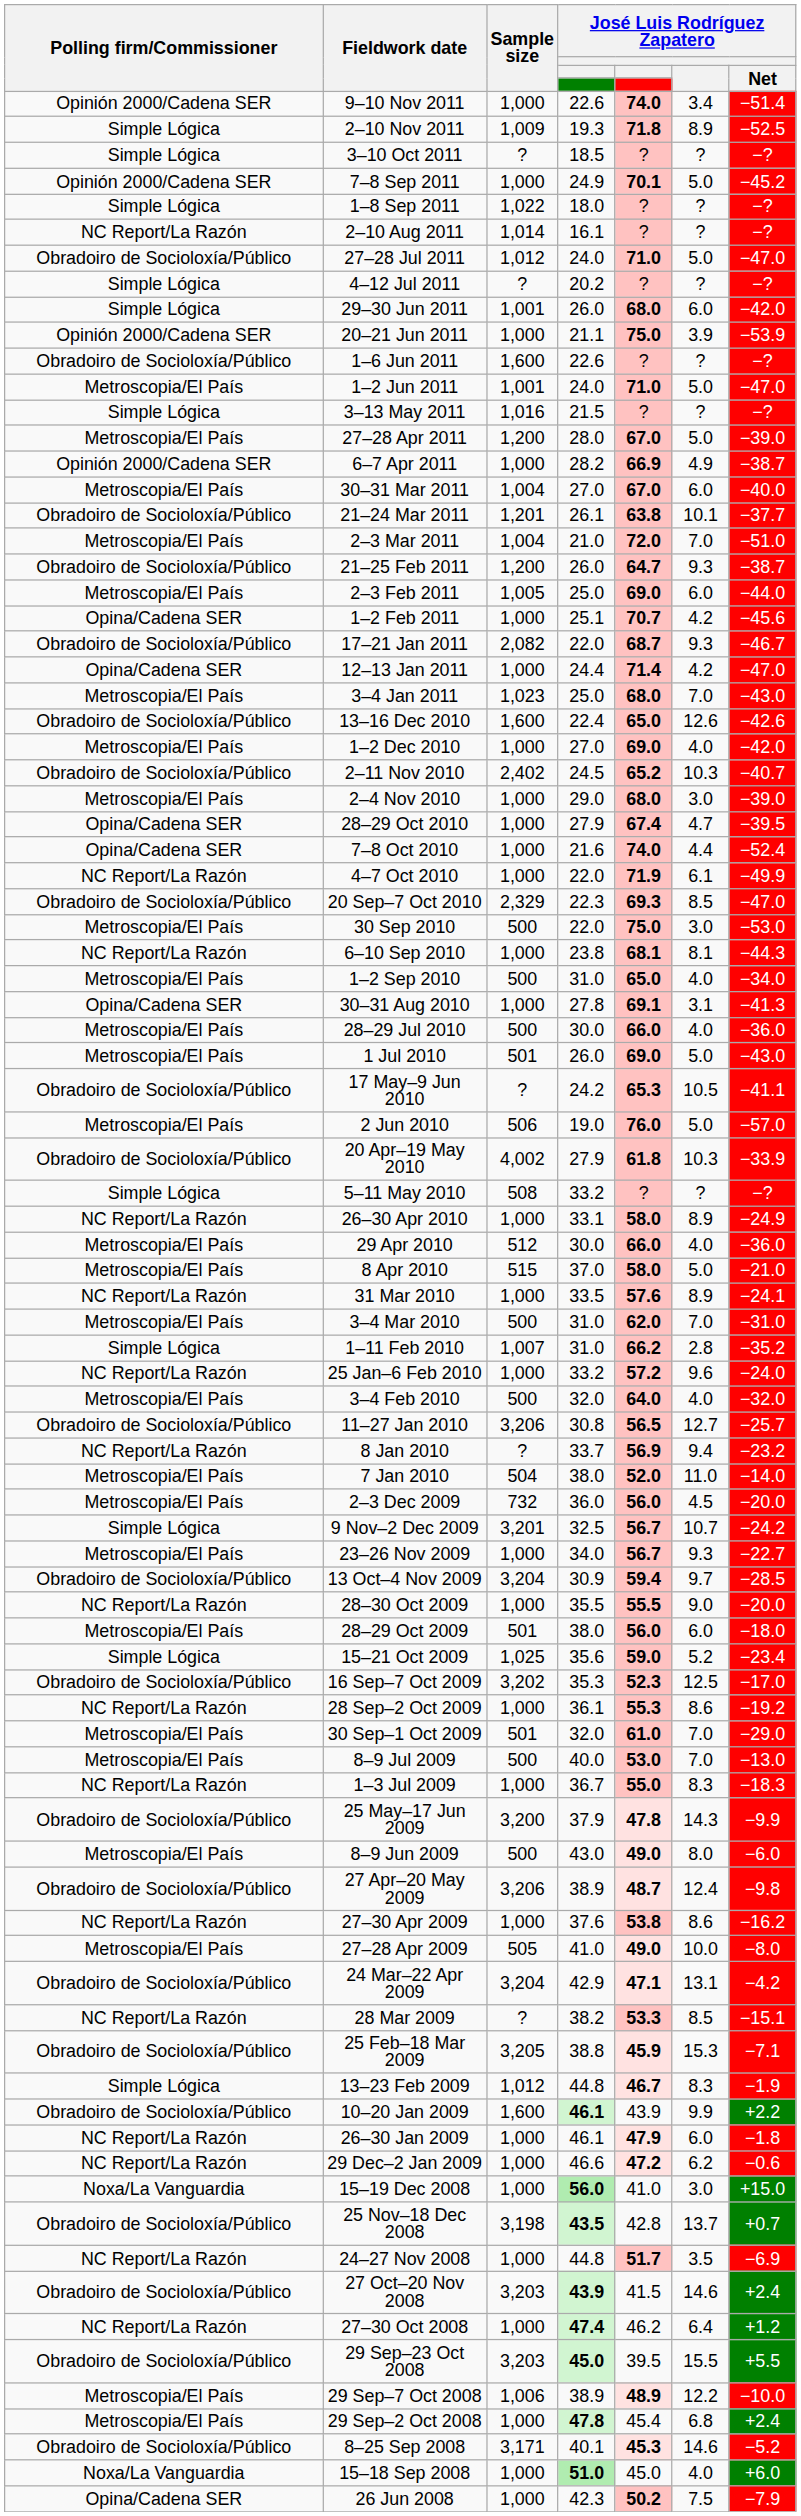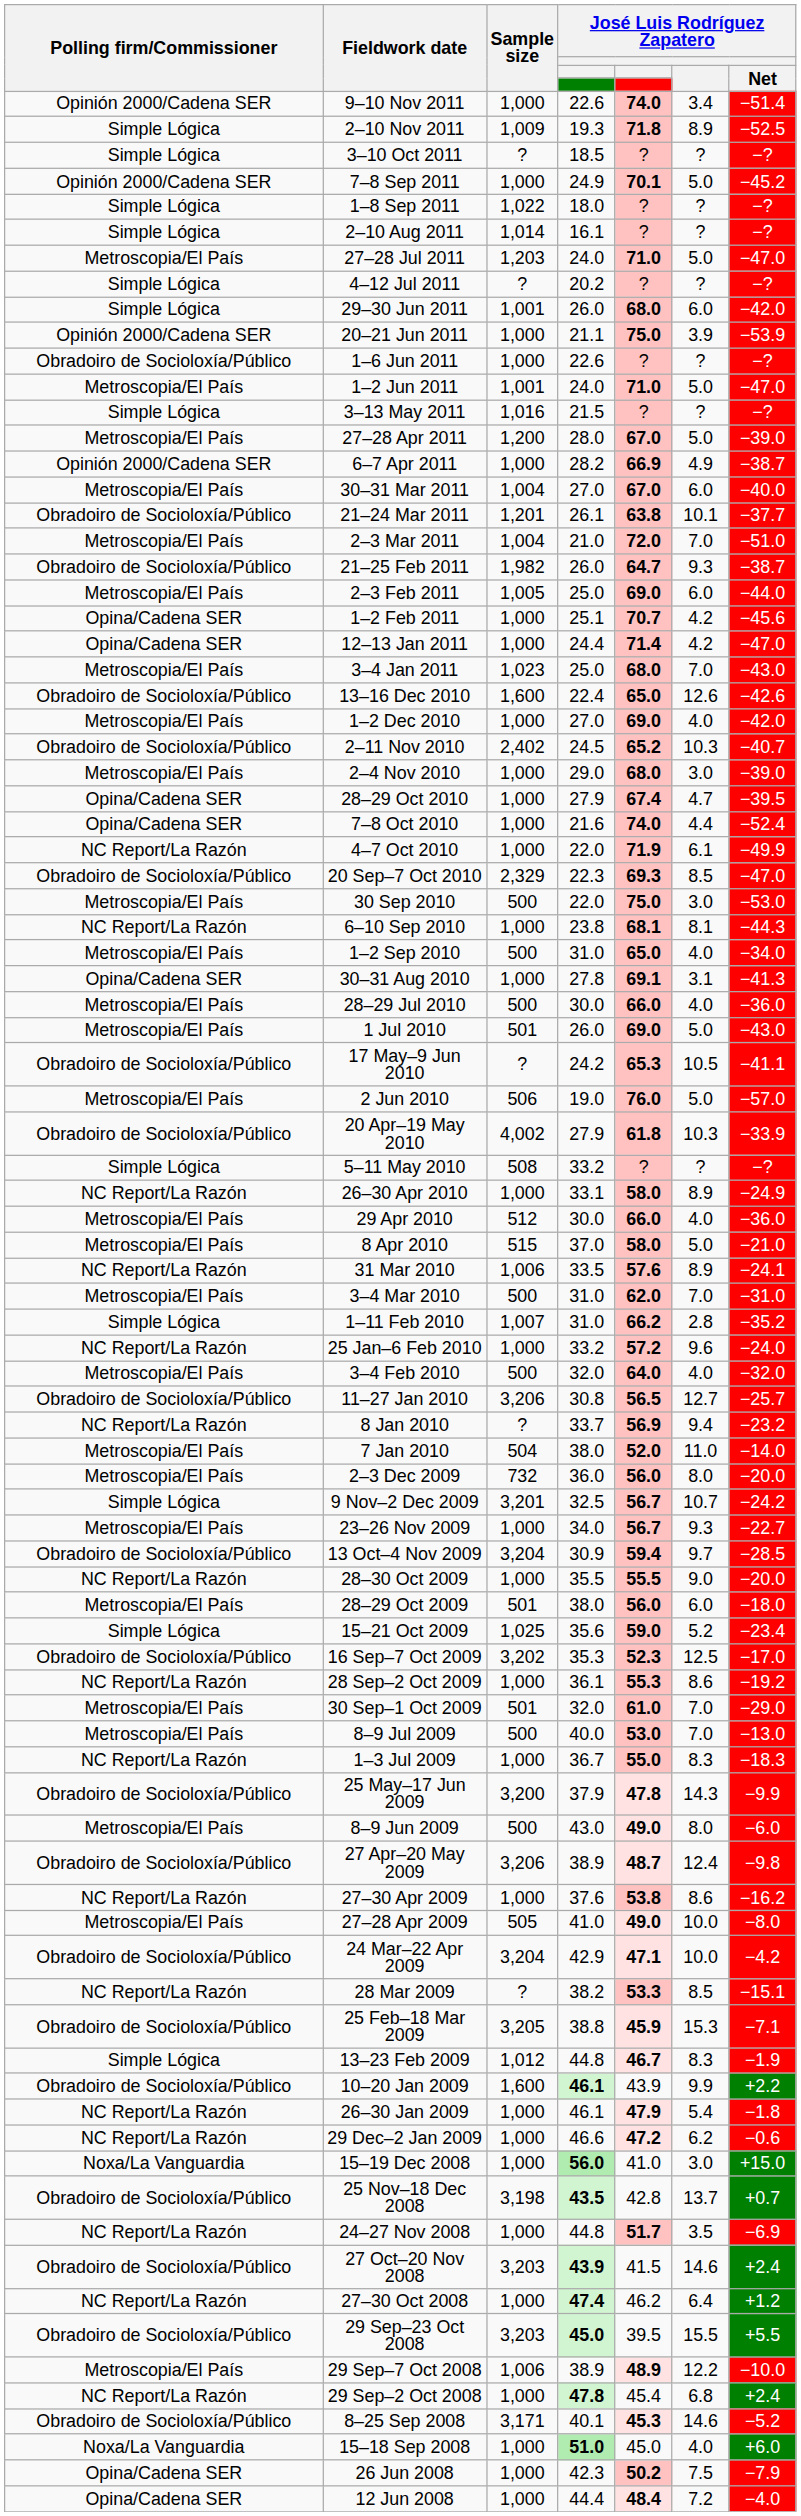(164, 233) NC Report/La Razón -> (164, 233) Simple Lógica
(164, 258) Obradoiro de Socioloxía/Público -> (164, 258) Metroscopia/El País
(522, 258) 1,012 -> (522, 258) 1,203
(522, 361) 1,600 -> (522, 361) 1,000
(522, 567) 1,200 -> (522, 567) 1,982
- row: (405, 644)
(522, 1297) 1,000 -> (522, 1271) 1,006
(701, 1502) 4.5 -> (701, 1477) 8.0
(701, 1983) 13.1 -> (701, 1958) 10.0
(701, 2138) 6.0 -> (701, 2112) 5.4
(164, 2422) Metroscopia/El País -> (164, 2396) NC Report/La Razón
+ row: (405, 2499)
